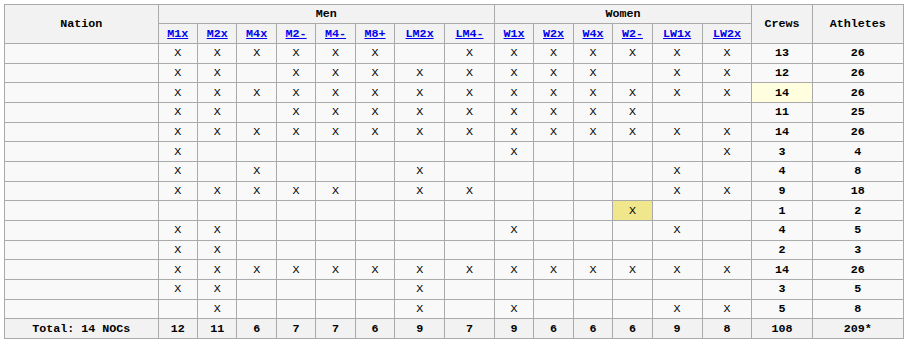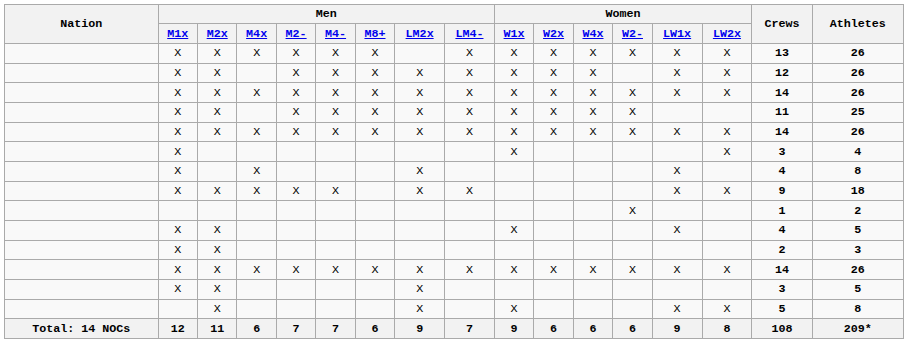(782, 93) lightyellow background -> (782, 93) no background
(632, 211) khaki background -> (632, 211) no background
